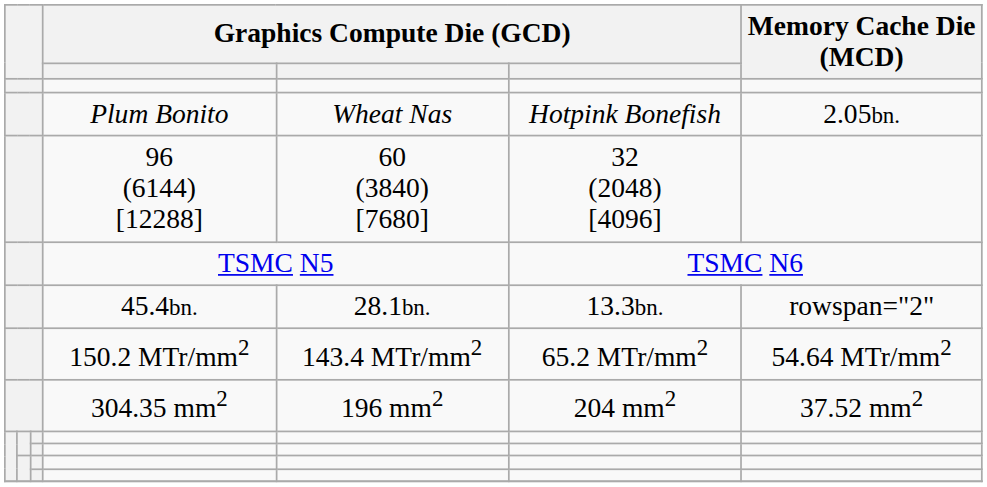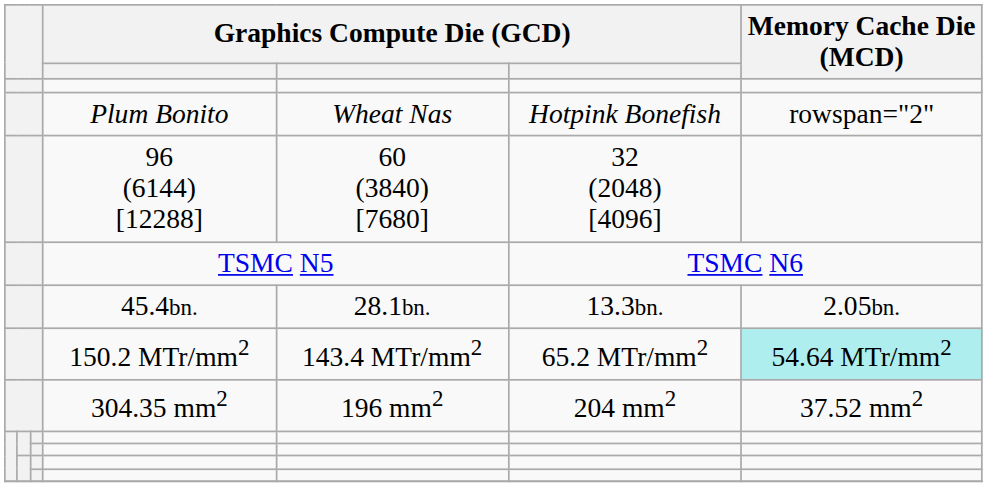(862, 113) 2.05bn. -> (862, 113) rowspan="2"
(862, 306) rowspan="2" -> (862, 306) 2.05bn.
(862, 353) no background -> (862, 353) paleturquoise background
